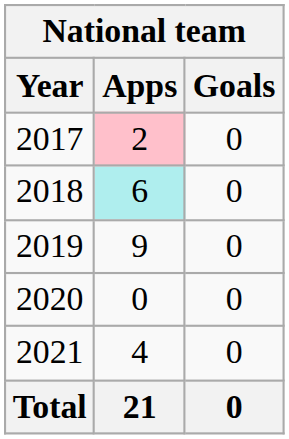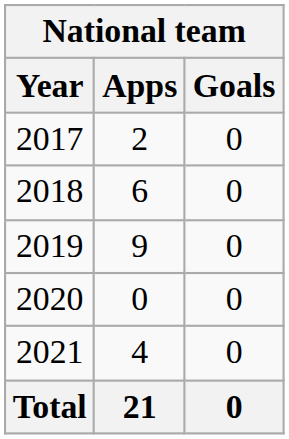(140, 138) pink background -> (140, 138) no background
(140, 191) paleturquoise background -> (140, 191) no background
